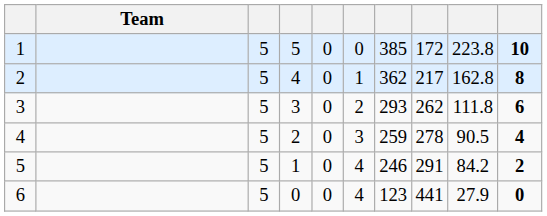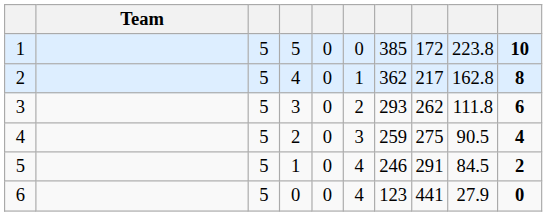(430, 136) 278 -> (430, 136) 275
(473, 166) 84.2 -> (473, 166) 84.5
